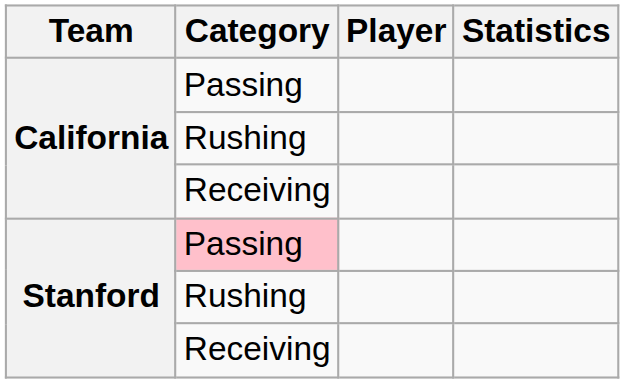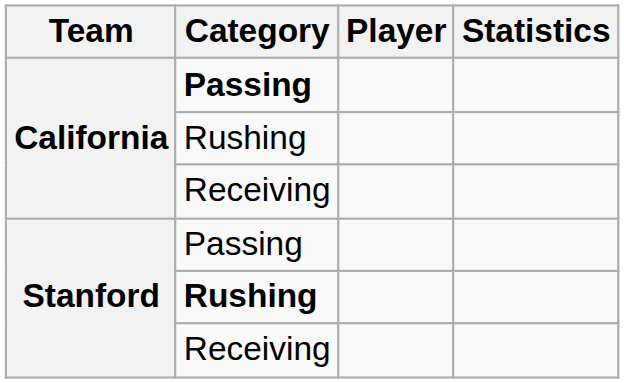(243, 84) normal -> (248, 84) bold
(243, 243) pink background -> (243, 243) no background
(245, 296) normal -> (251, 296) bold
